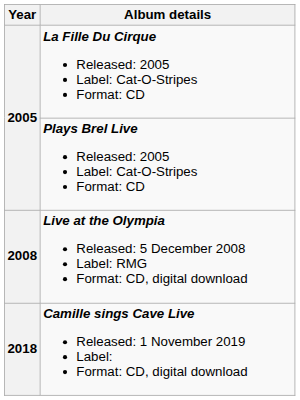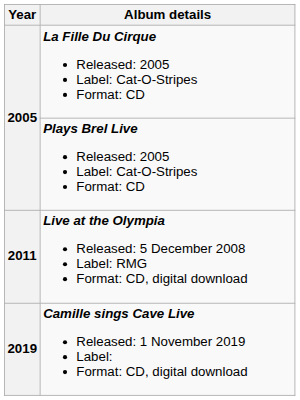(22, 256) 2008 -> (22, 256) 2011
(22, 349) 2018 -> (22, 349) 2019
